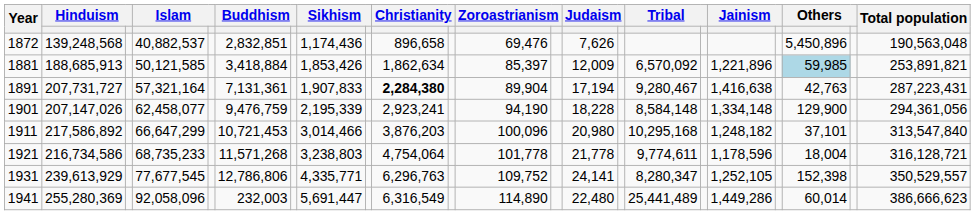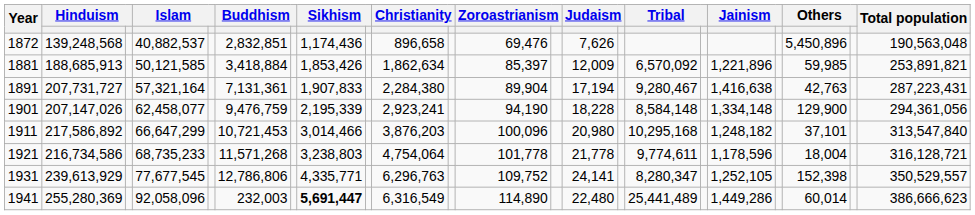(826, 66) lightblue background -> (826, 66) no background
(414, 88) bold -> (414, 88) normal
(331, 198) normal -> (331, 198) bold
